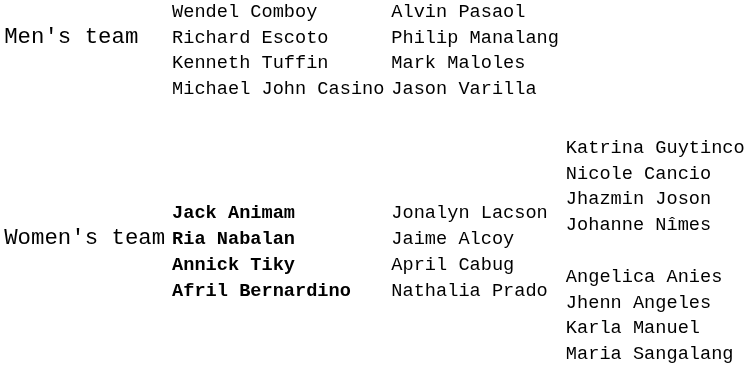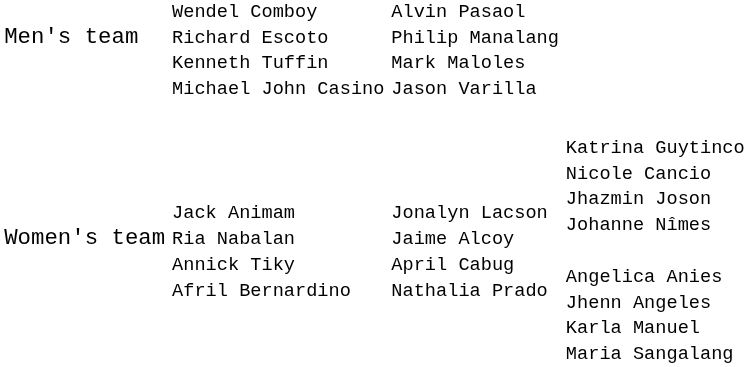(261, 250) bold -> (261, 251) normal
